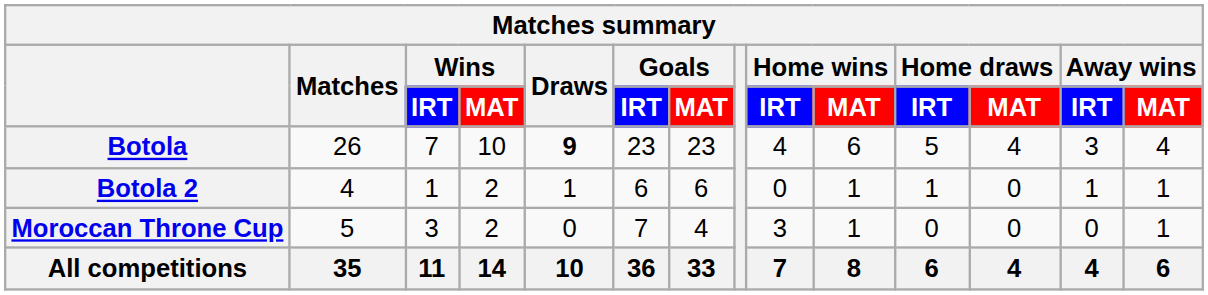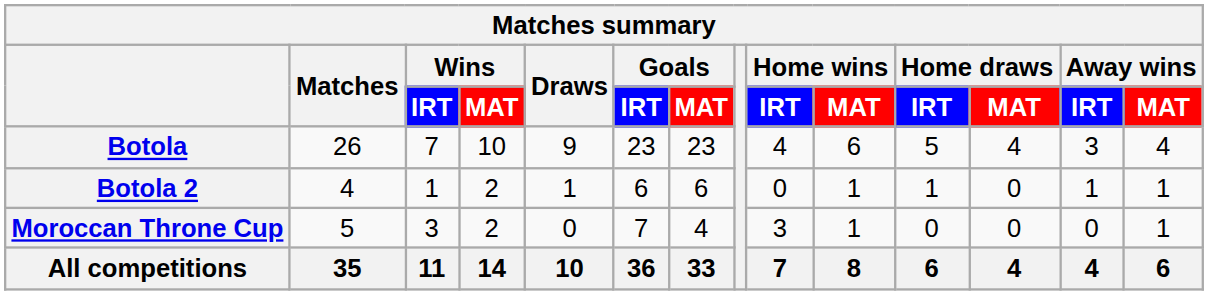(570, 147) bold -> (570, 147) normal
